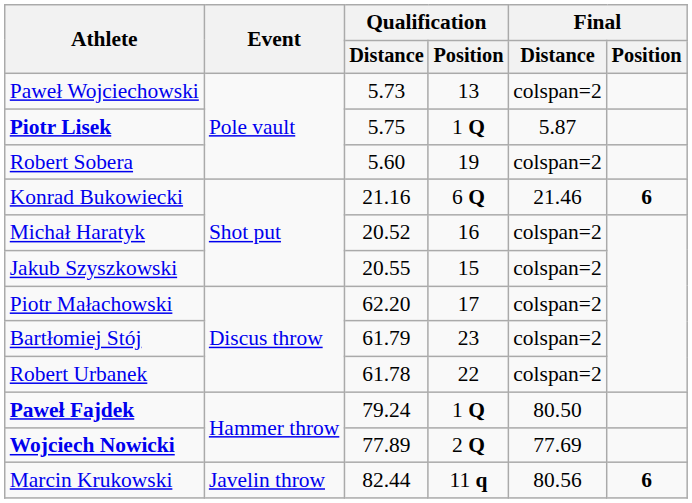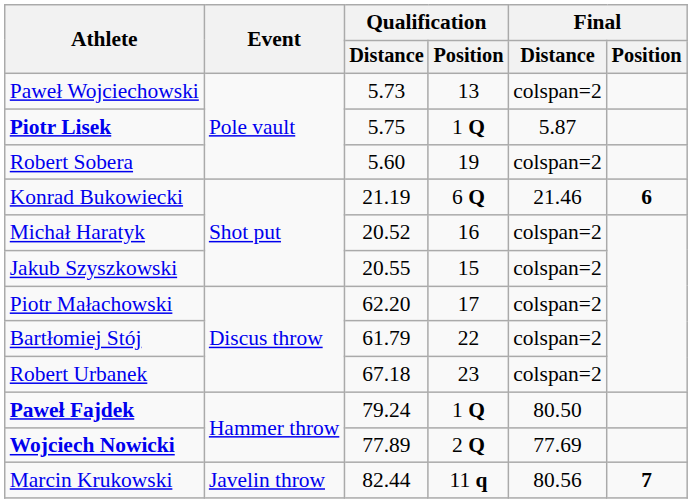(386, 197) 21.16 -> (386, 197) 21.19
(468, 339) 23 -> (468, 339) 22
(386, 374) 61.78 -> (386, 374) 67.18
(468, 374) 22 -> (468, 374) 23
(647, 480) 6 -> (647, 480) 7
